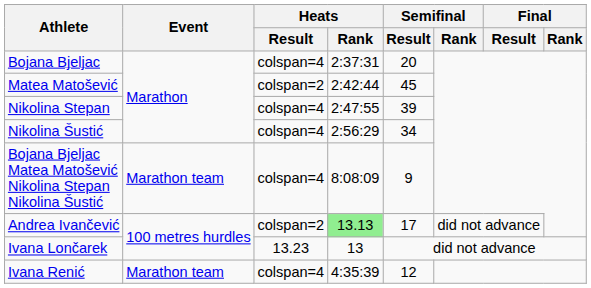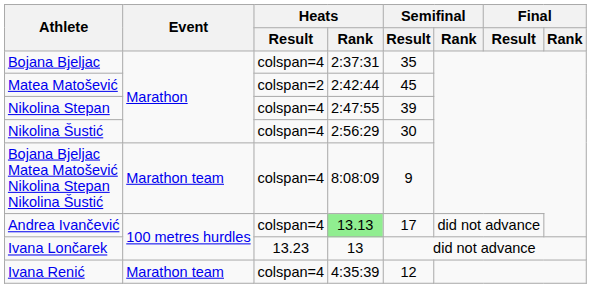(408, 62) 20 -> (408, 62) 35
(408, 131) 34 -> (408, 131) 30
(291, 226) colspan=2 -> (291, 226) colspan=4
